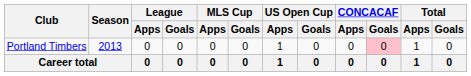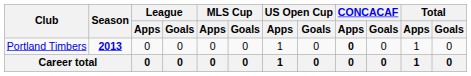(110, 46) normal -> (110, 46) bold
(351, 46) normal -> (351, 46) bold
(384, 46) pink background -> (384, 46) no background
